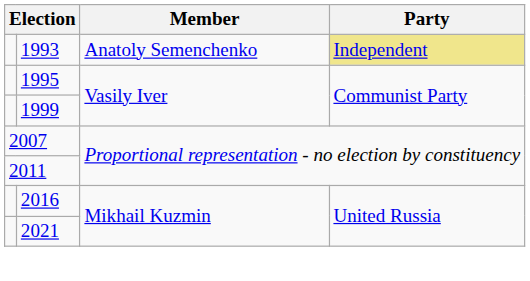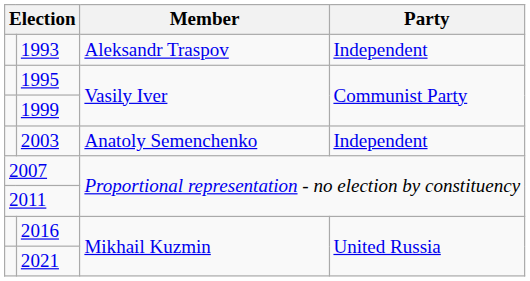(171, 49) Anatoly Semenchenko -> (157, 49) Aleksandr Traspov
(380, 49) khaki background -> (380, 49) no background
+ row: (40, 140)
